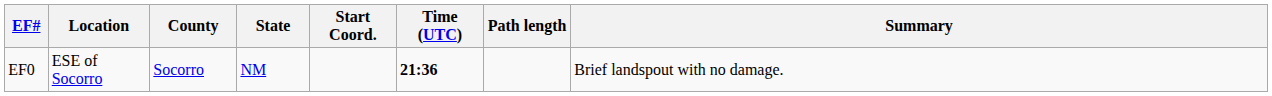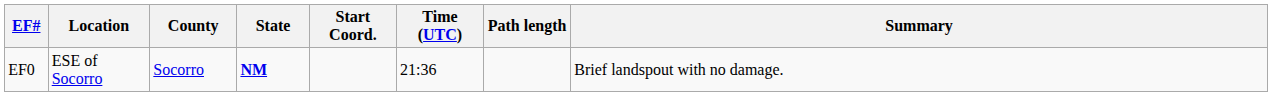(253, 69) normal -> (254, 69) bold
(419, 69) bold -> (418, 69) normal
